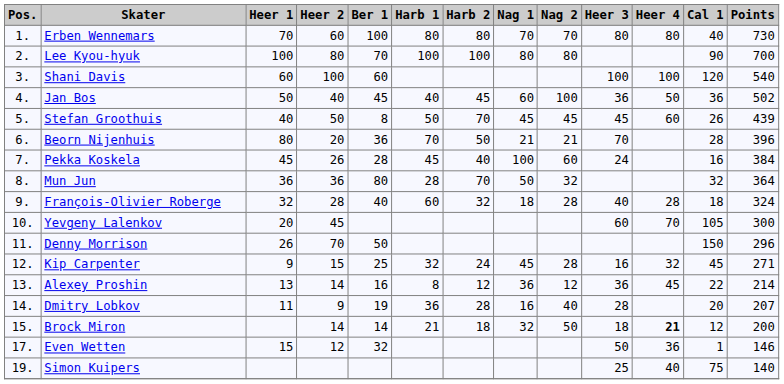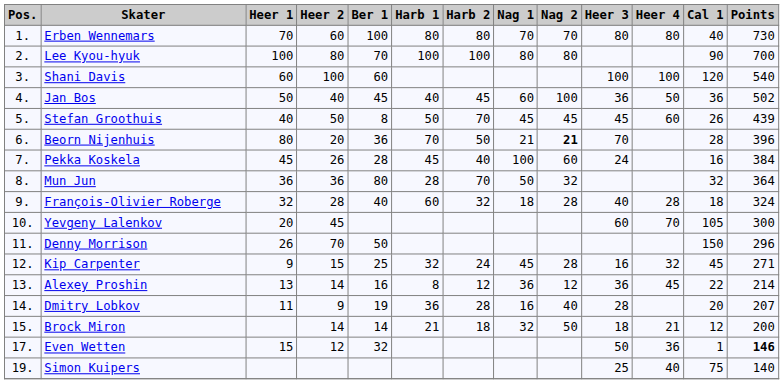(570, 140) normal -> (570, 140) bold
(673, 327) bold -> (673, 327) normal
(764, 348) normal -> (764, 348) bold
